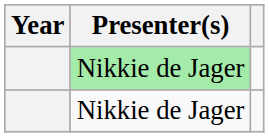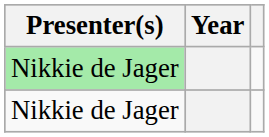columns swapped: (38, 25) <-> (161, 25)
